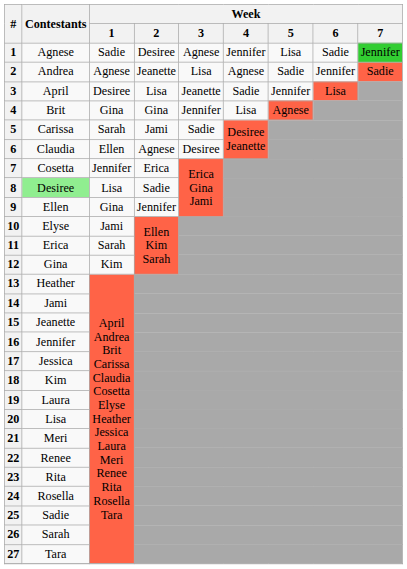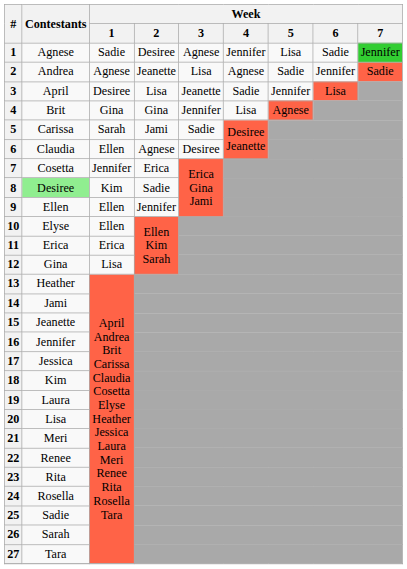(112, 187) Lisa -> (112, 187) Kim
(112, 206) Gina -> (112, 206) Ellen
(112, 226) Jami -> (112, 226) Ellen
(112, 245) Sarah -> (112, 245) Erica
(112, 264) Kim -> (112, 264) Lisa
